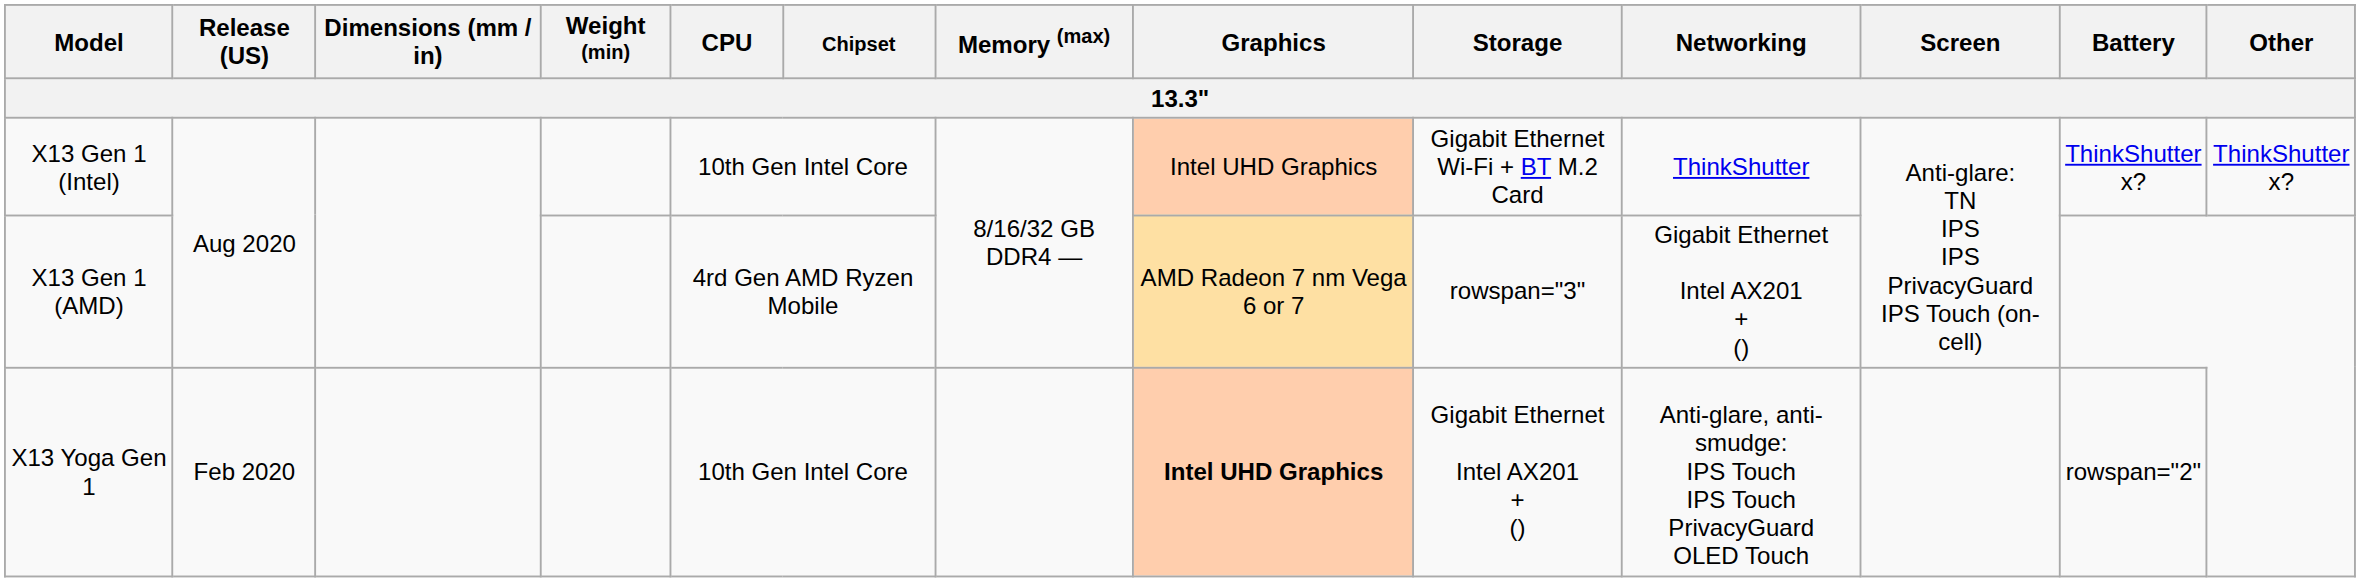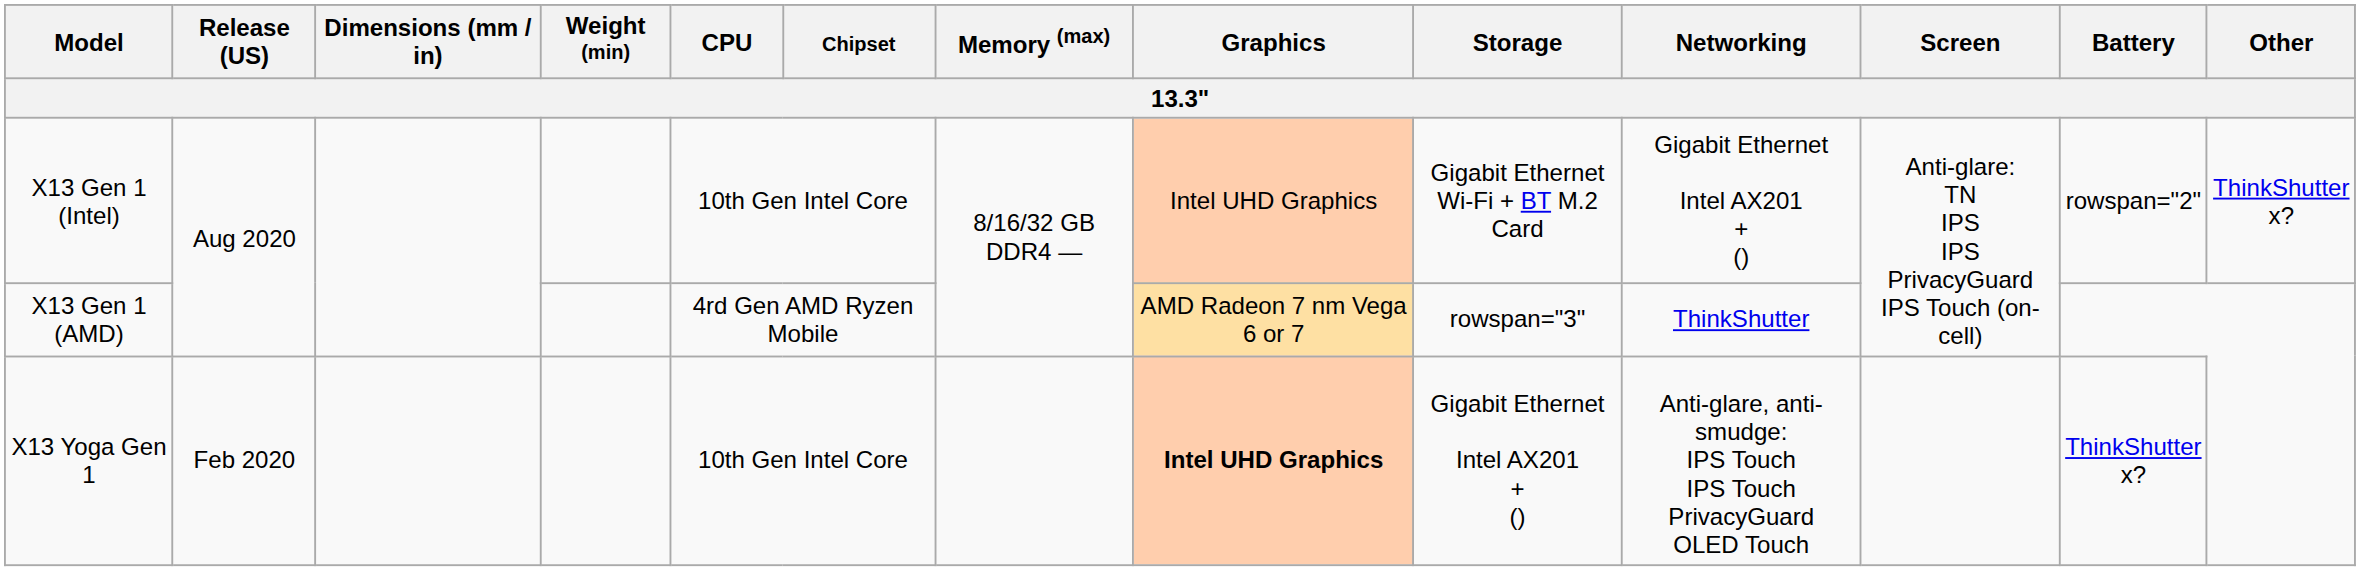(1741, 166) ThinkShutter -> (1741, 200) Gigabit Ethernet Intel AX201 + ()
(2133, 166) ThinkShutter x? -> (2133, 200) rowspan="2"
(1741, 291) Gigabit Ethernet Intel AX201 + () -> (1741, 319) ThinkShutter
(2133, 471) rowspan="2" -> (2133, 460) ThinkShutter x?
